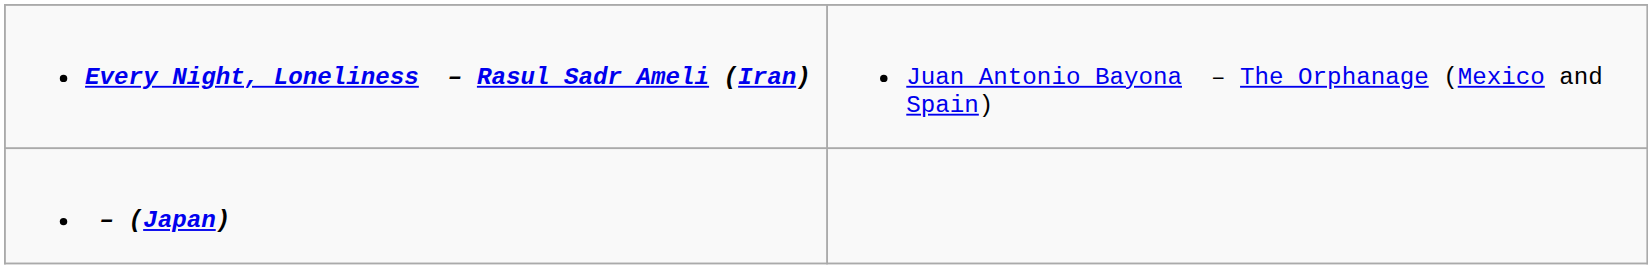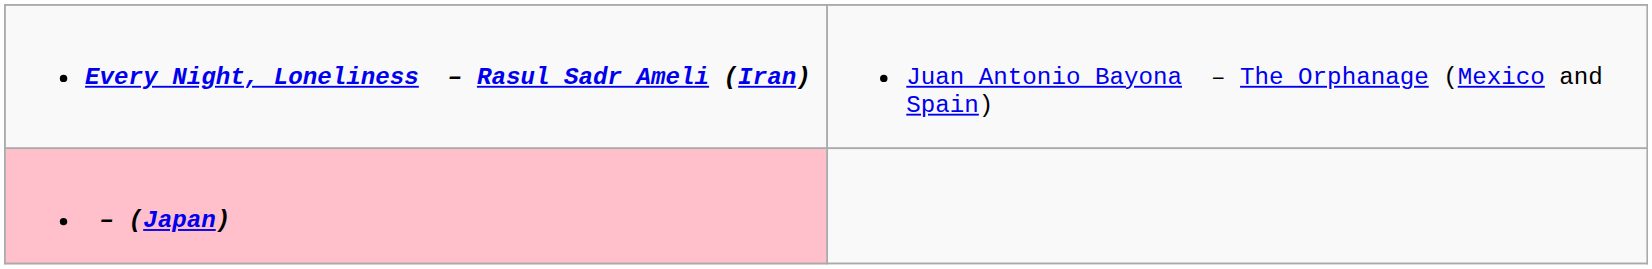(416, 220) no background -> (416, 220) pink background
